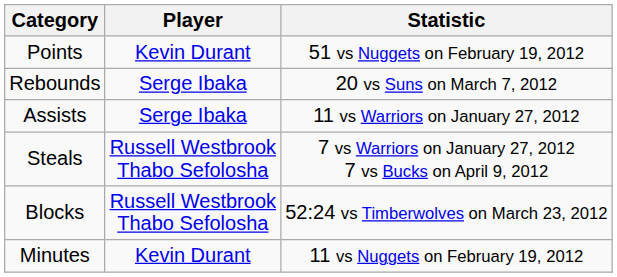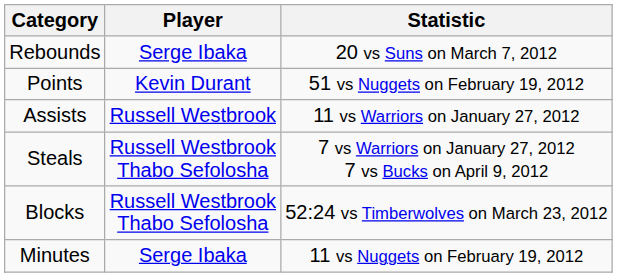rows swapped: (55, 52) <-> (55, 83)
(193, 115) Serge Ibaka -> (193, 115) Russell Westbrook
(193, 255) Kevin Durant -> (193, 255) Serge Ibaka
